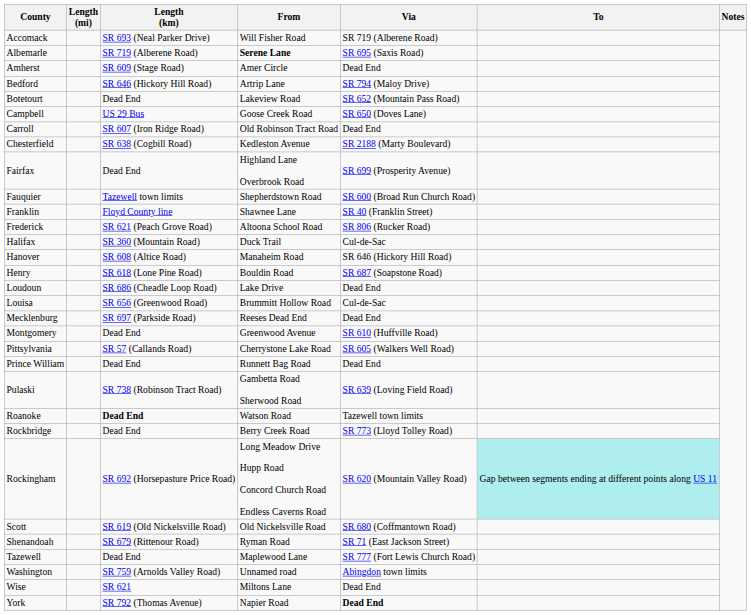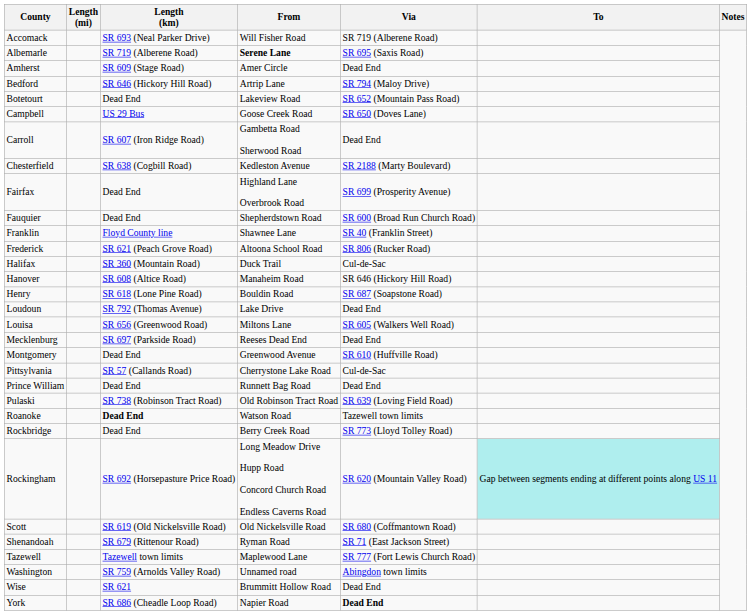(289, 129) Old Robinson Tract Road -> (271, 140) Gambetta Road Sherwood Road
(143, 196) Tazewell town limits -> (122, 218) Dead End
(160, 288) SR 686 (Cheadle Loop Road) -> (152, 309) SR 792 (Thomas Avenue)
(285, 303) Brummitt Hollow Road -> (265, 324) Miltons Lane
(364, 303) Cul-de-Sac -> (398, 324) SR 605 (Walkers Well Road)
(398, 349) SR 605 (Walkers Well Road) -> (364, 370) Cul-de-Sac
(271, 390) Gambetta Road Sherwood Road -> (289, 401) Old Robinson Tract Road
(122, 557) Dead End -> (143, 557) Tazewell town limits
(265, 587) Miltons Lane -> (285, 587) Brummitt Hollow Road
(152, 602) SR 792 (Thomas Avenue) -> (160, 602) SR 686 (Cheadle Loop Road)
